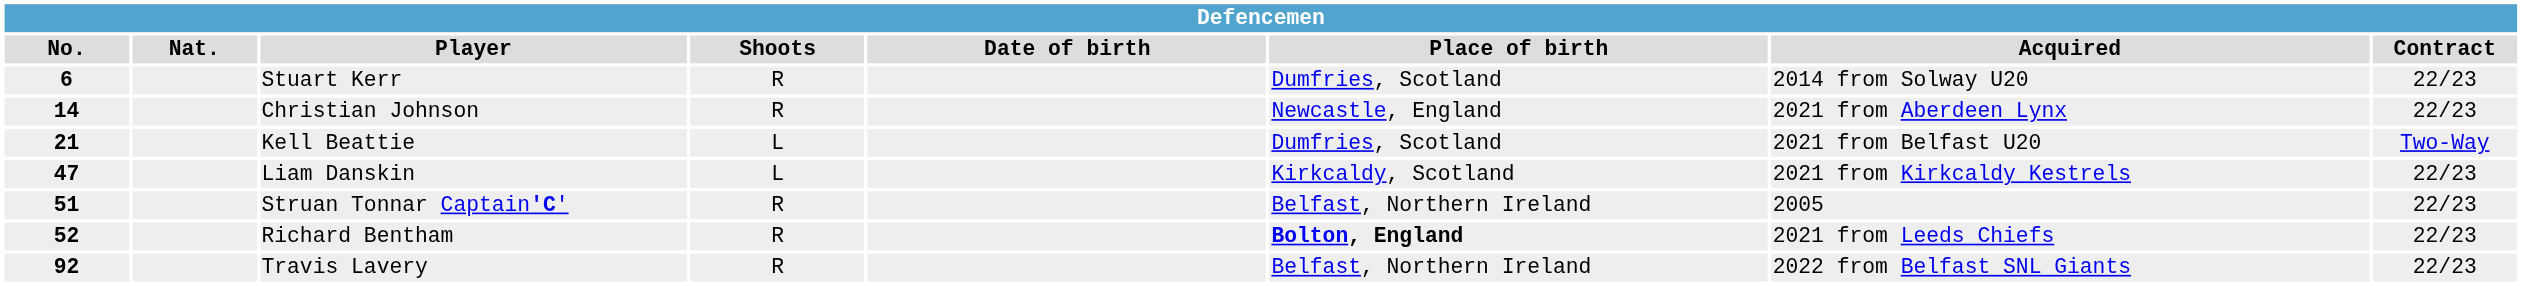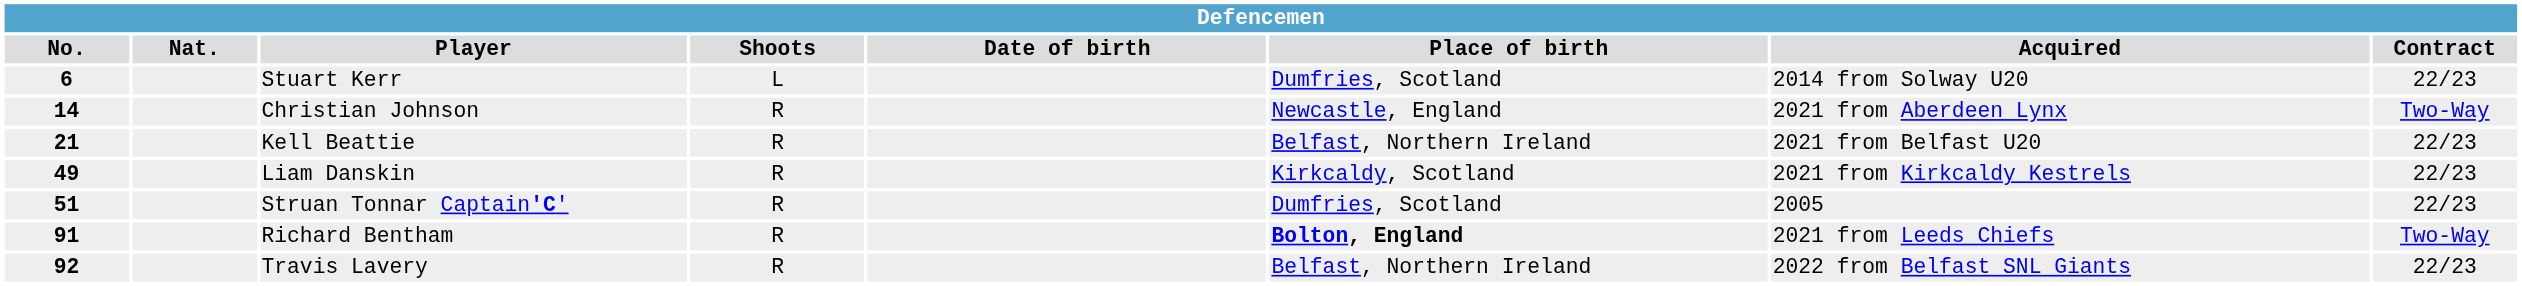(778, 80) R -> (778, 80) L
(2445, 111) 22/23 -> (2445, 111) Two-Way
(778, 142) L -> (778, 142) R
(1387, 142) Dumfries, Scotland -> (1431, 142) Belfast, Northern Ireland
(2445, 142) Two-Way -> (2445, 142) 22/23
(67, 174) 47 -> (67, 174) 49
(778, 174) L -> (778, 174) R
(1431, 205) Belfast, Northern Ireland -> (1387, 205) Dumfries, Scotland
(67, 236) 52 -> (67, 236) 91
(2445, 236) 22/23 -> (2445, 236) Two-Way
